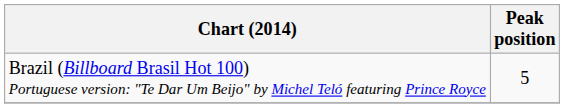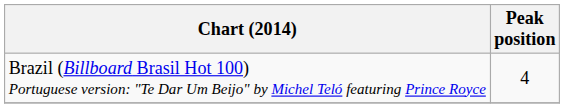(525, 78) 5 -> (525, 78) 4
